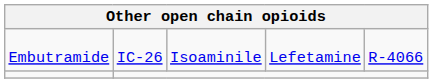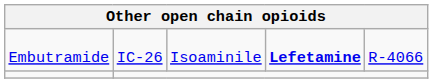(315, 58) normal -> (315, 58) bold
